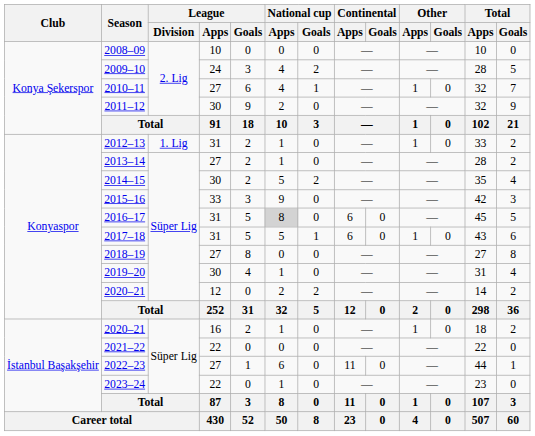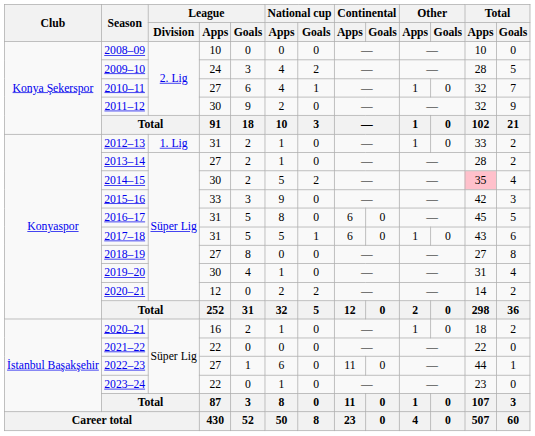(480, 180) no background -> (480, 180) pink background
(282, 217) lightgrey background -> (282, 217) no background
